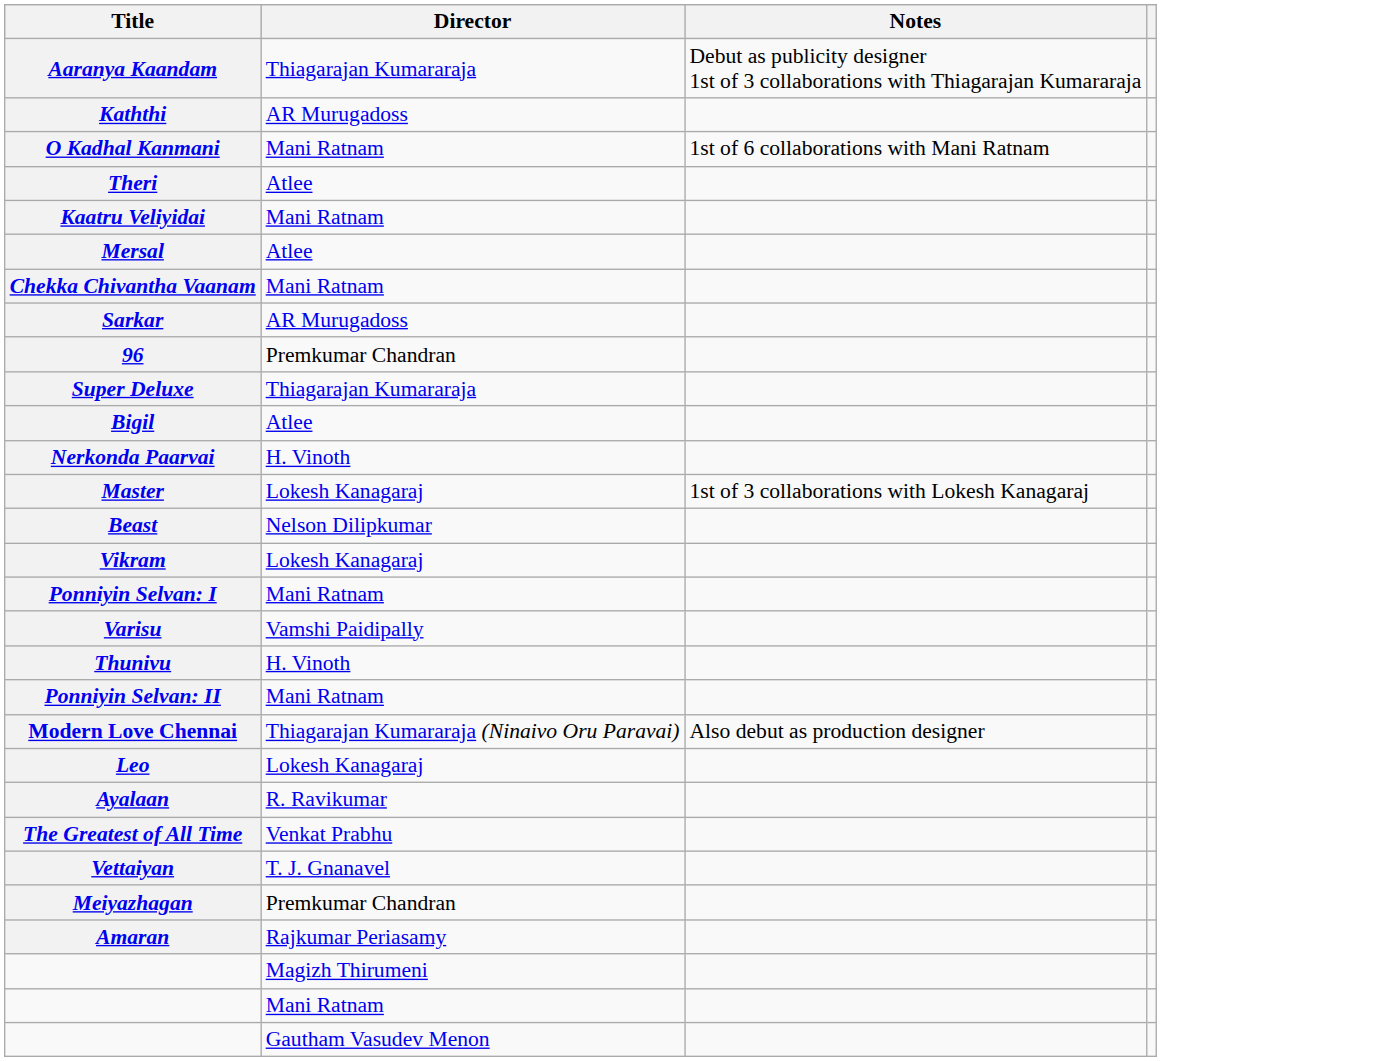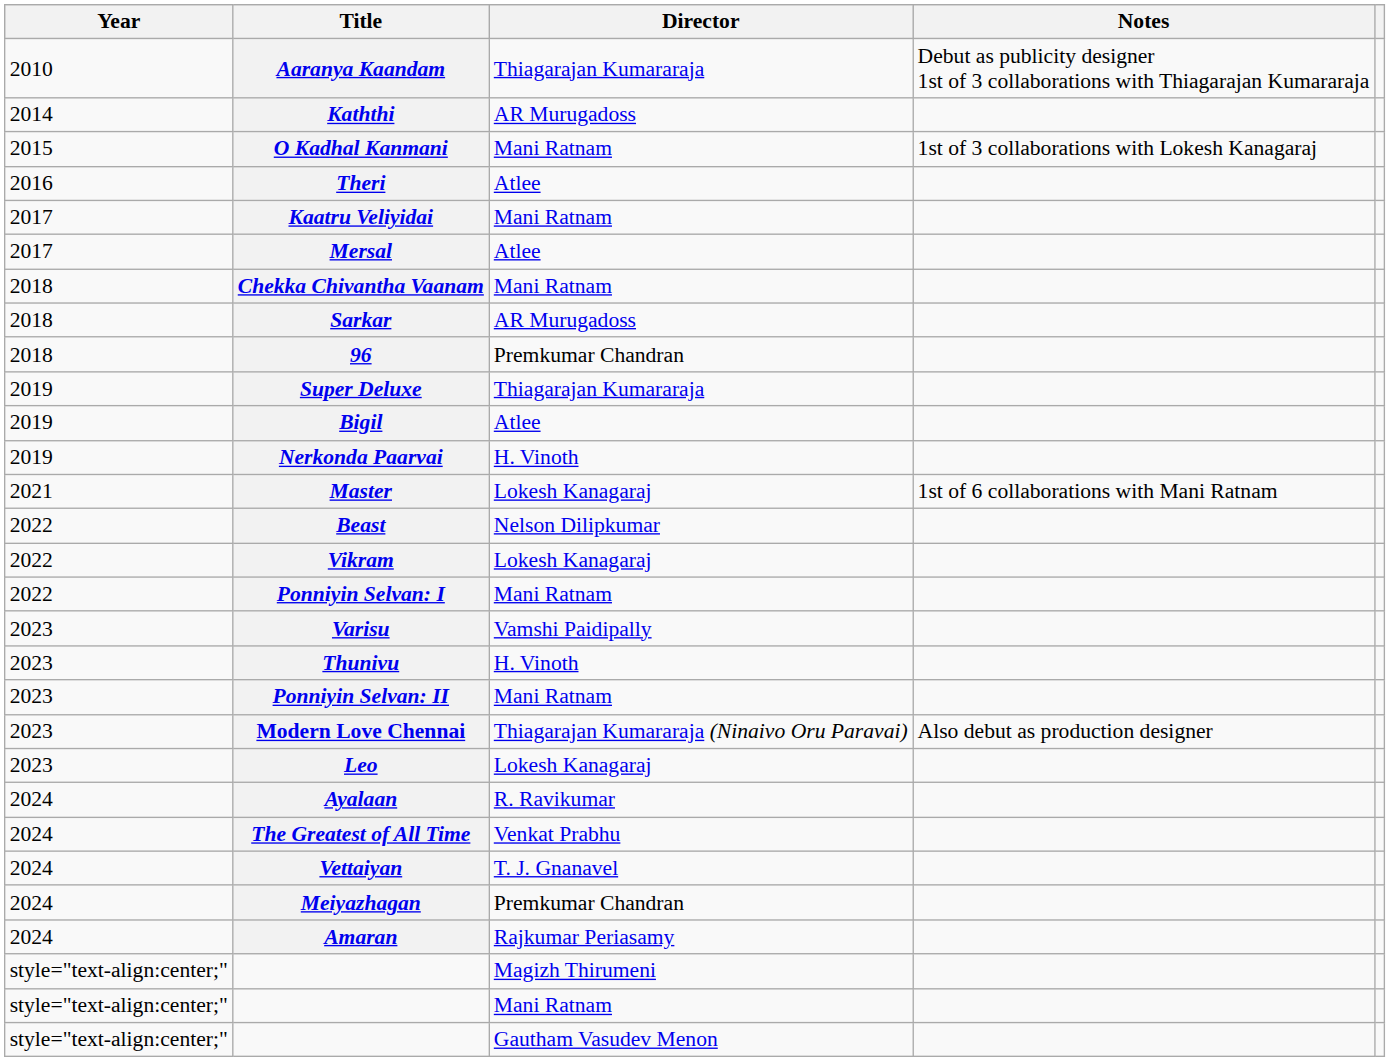+ column: (119, 21)
(869, 148) 1st of 6 collaborations with Mani Ratnam -> (1117, 148) 1st of 3 collaborations with Lokesh Kanagaraj
(889, 491) 1st of 3 collaborations with Lokesh Kanagaraj -> (1098, 491) 1st of 6 collaborations with Mani Ratnam
